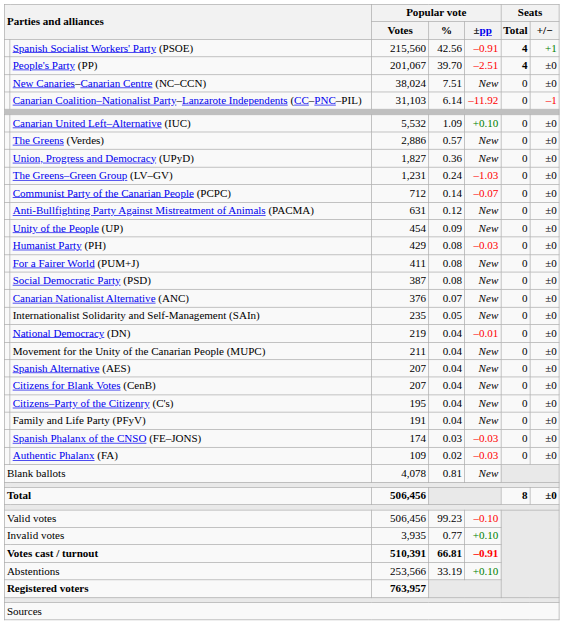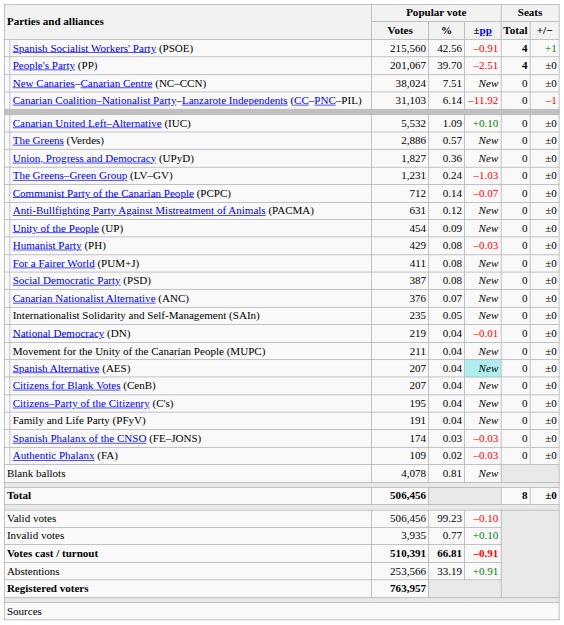(488, 368) no background -> (488, 368) paleturquoise background
(485, 571) +0.10 -> (485, 571) +0.91
